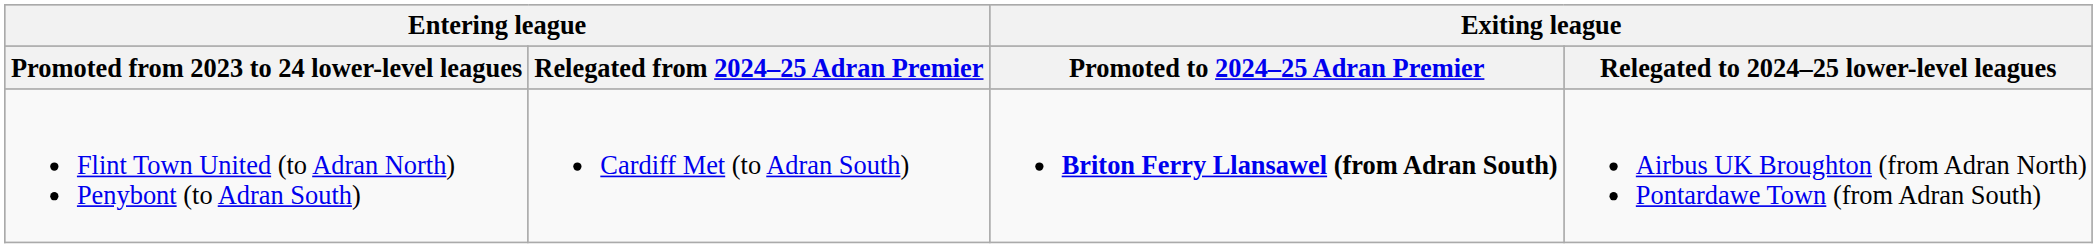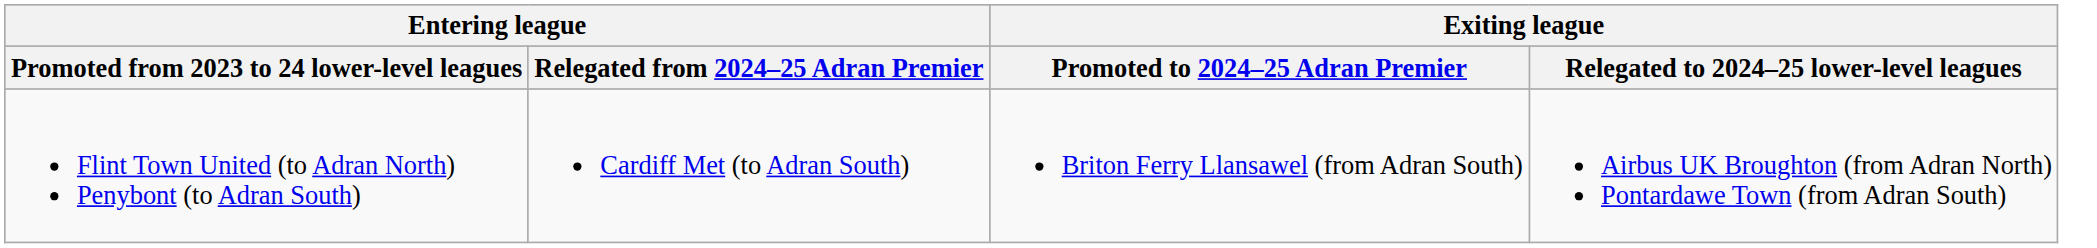(1277, 166) bold -> (1259, 166) normal
